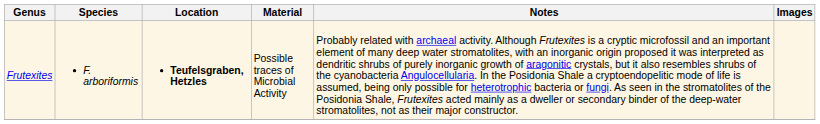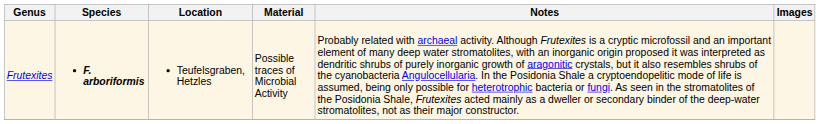(98, 76) normal -> (102, 76) bold
(197, 76) bold -> (200, 76) normal
